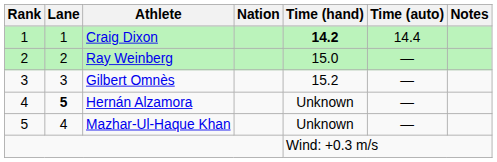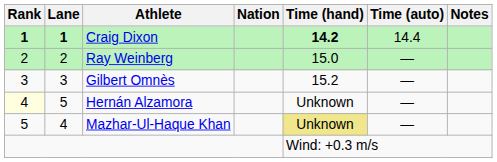(24, 37) normal -> (24, 37) bold
(64, 37) normal -> (64, 37) bold
(24, 102) no background -> (24, 102) lightyellow background
(64, 102) bold -> (64, 102) normal
(325, 124) no background -> (325, 124) khaki background
